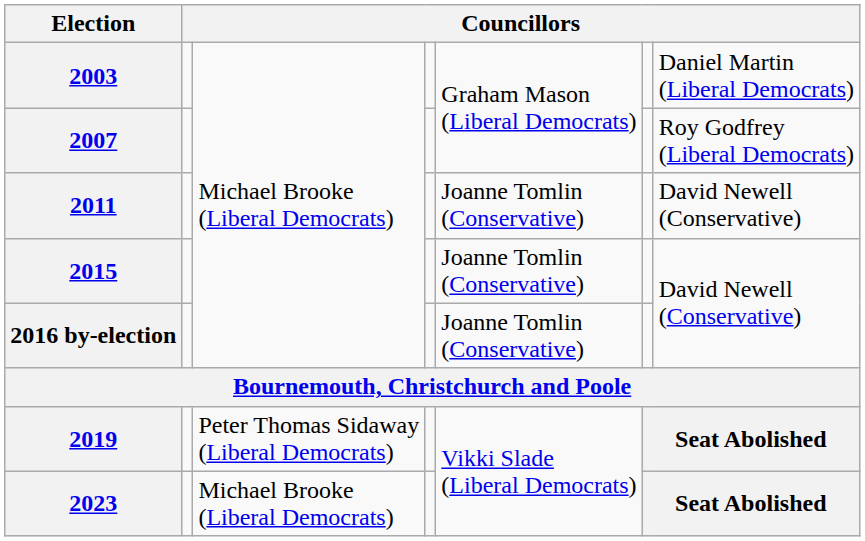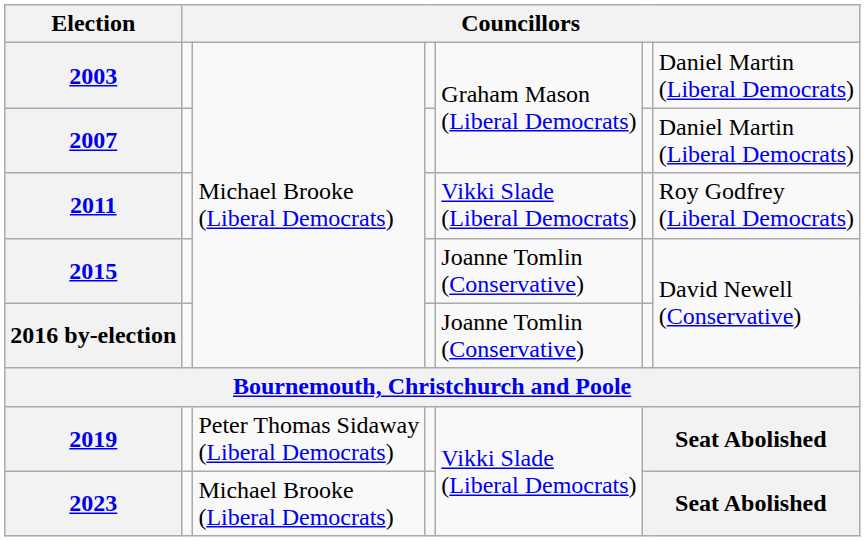(756, 140) Roy Godfrey (Liberal Democrats) -> (756, 140) Daniel Martin (Liberal Democrats)
(513, 205) Joanne Tomlin (Conservative) -> (539, 205) Vikki Slade (Liberal Democrats)
(730, 205) David Newell (Conservative) -> (756, 205) Roy Godfrey (Liberal Democrats)
